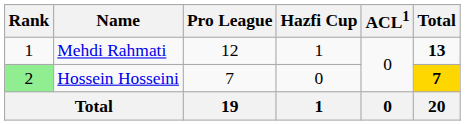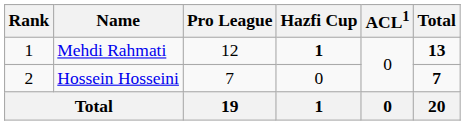(319, 50) normal -> (319, 50) bold
(29, 78) lightgreen background -> (29, 78) no background
(437, 78) gold background -> (437, 78) no background
